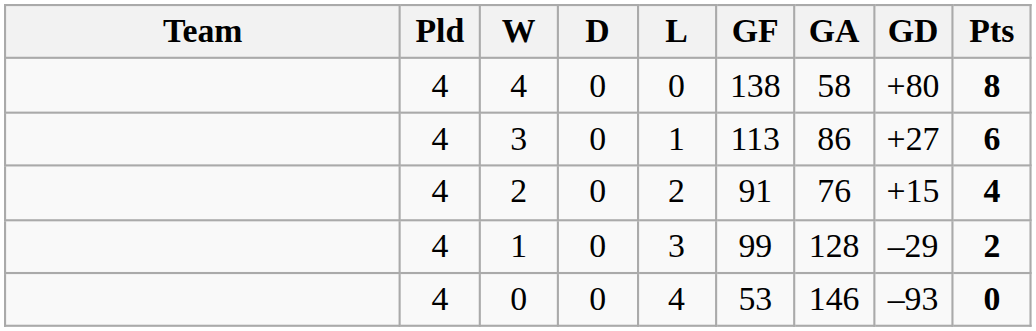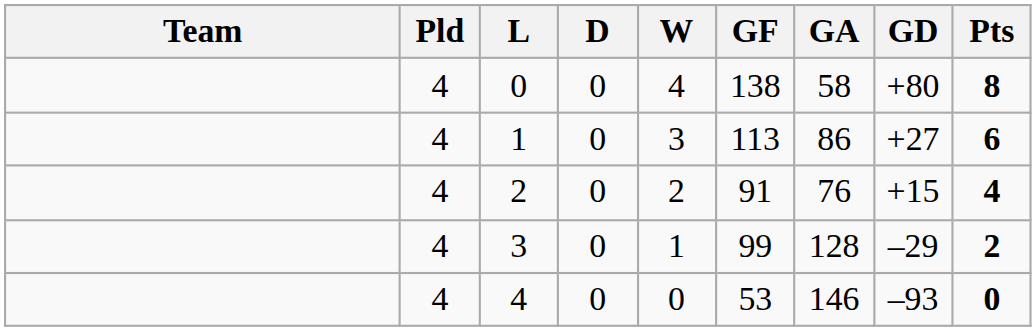columns swapped: (519, 31) <-> (676, 31)
